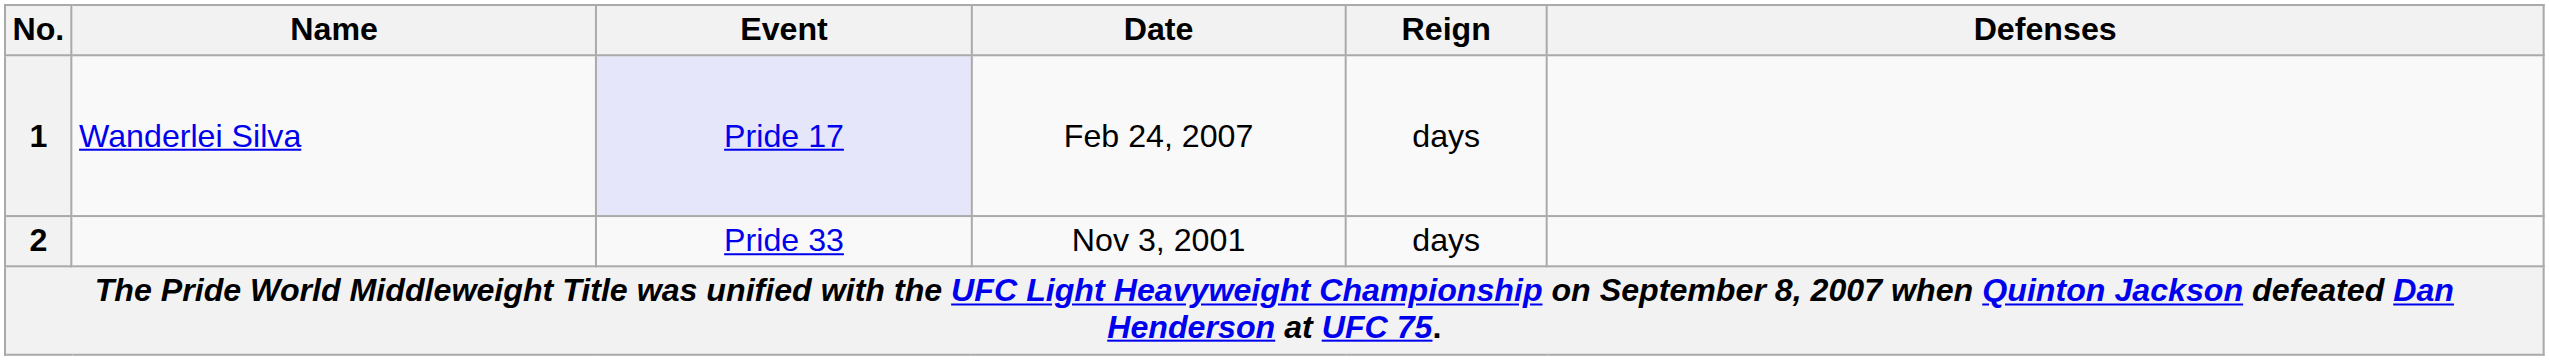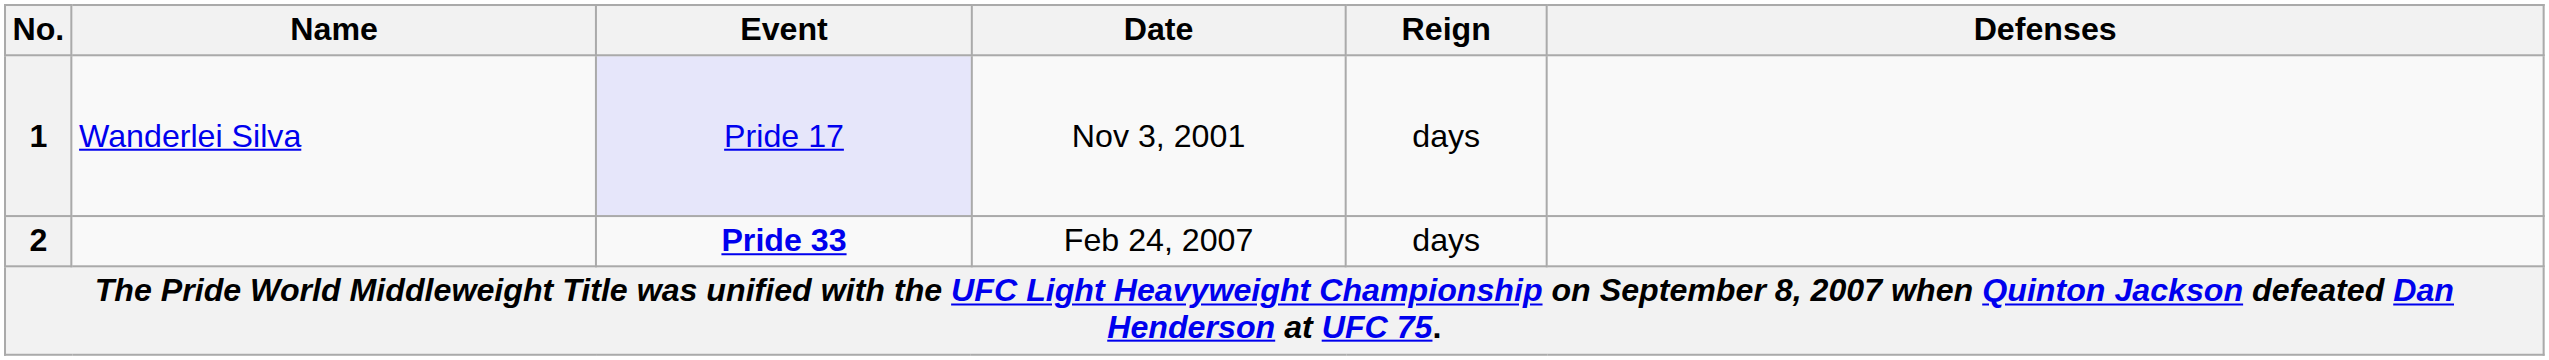(1159, 135) Feb 24, 2007 -> (1159, 135) Nov 3, 2001
(784, 240) normal -> (784, 240) bold
(1159, 240) Nov 3, 2001 -> (1159, 240) Feb 24, 2007
